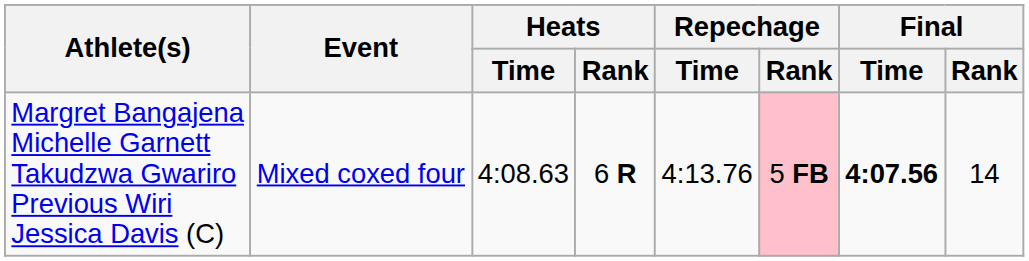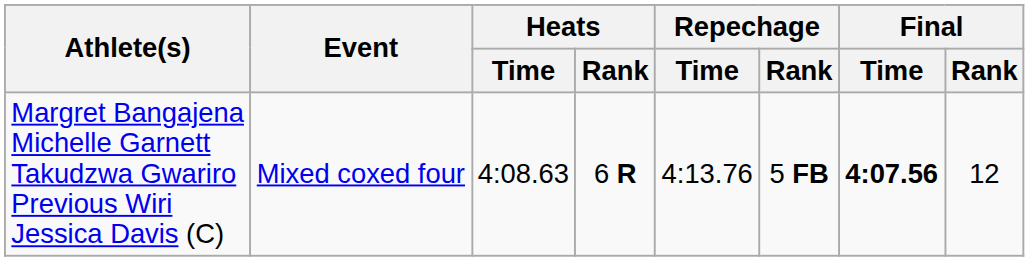(799, 174) pink background -> (799, 174) no background
(984, 174) 14 -> (984, 174) 12
